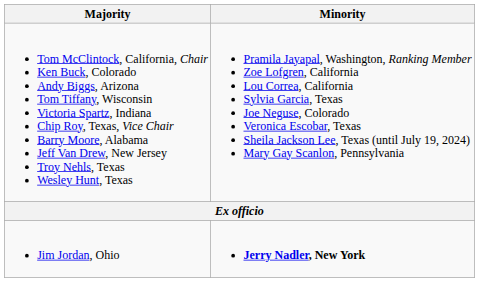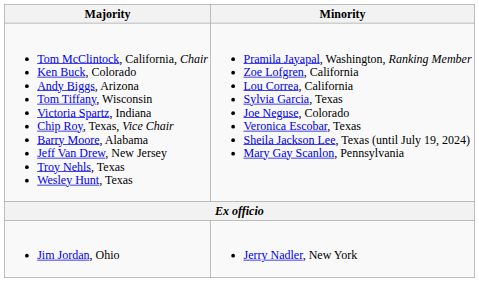(343, 255) bold -> (343, 255) normal
